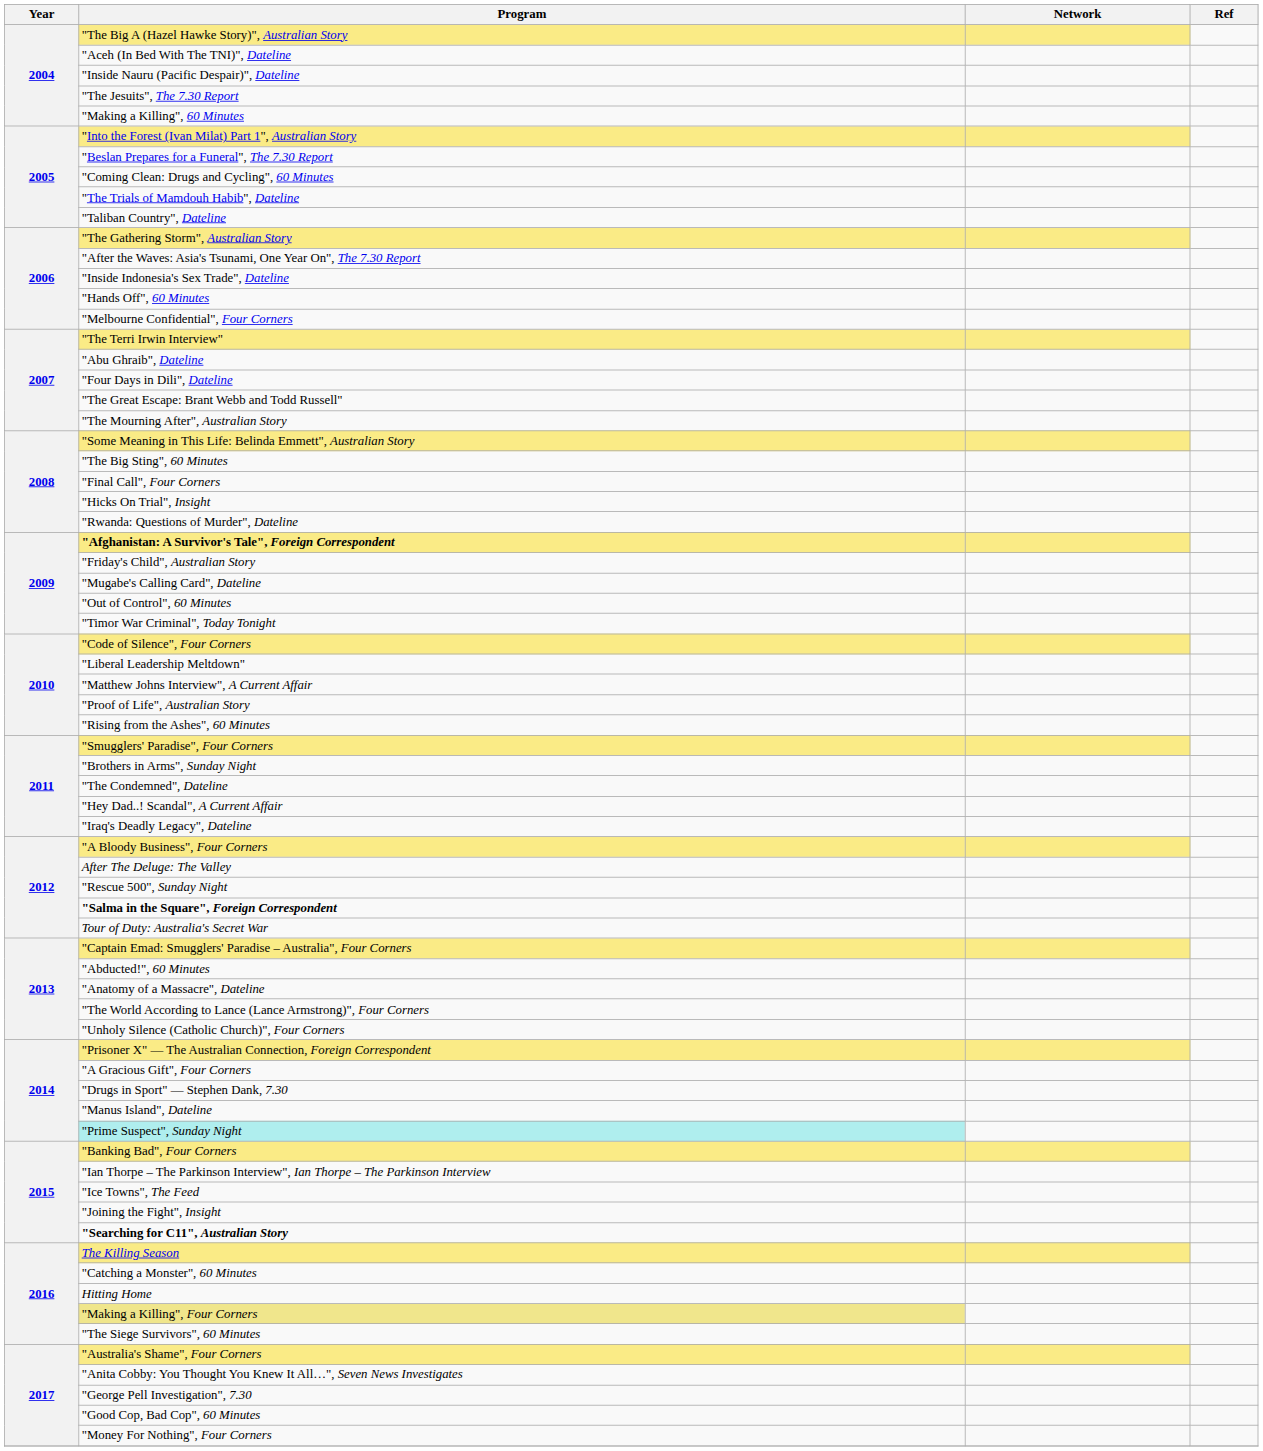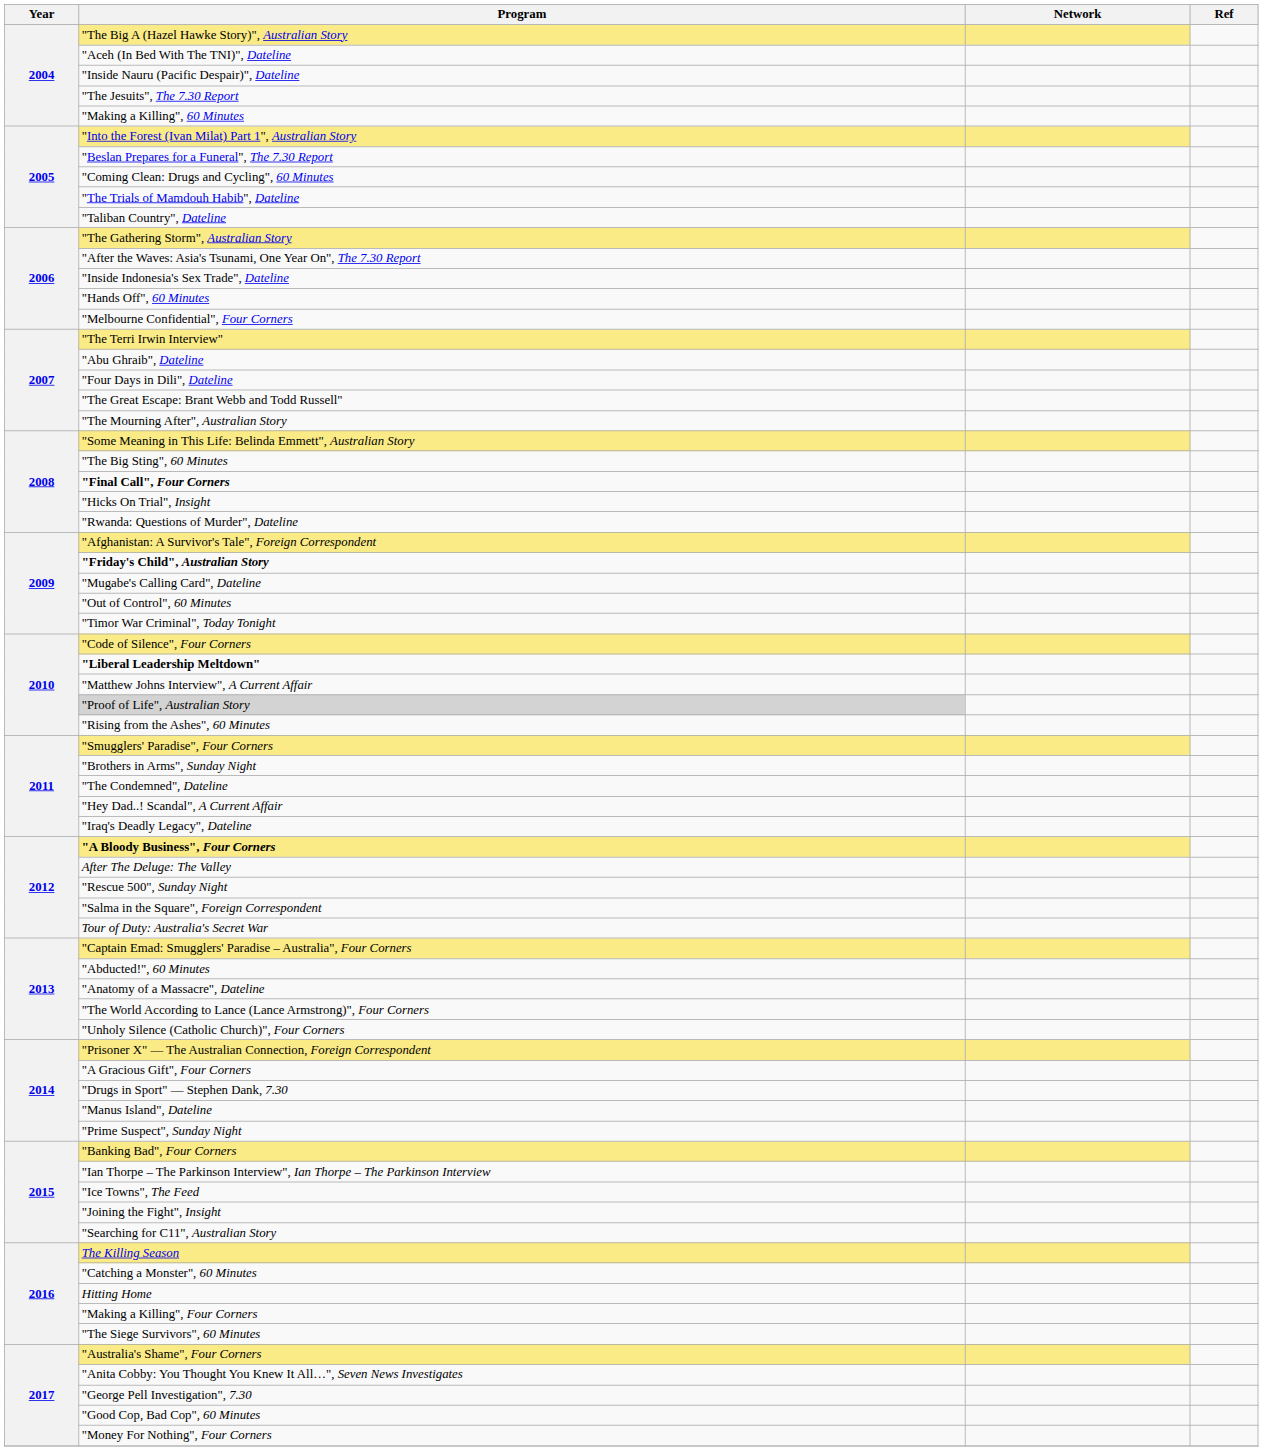(151, 481) normal -> (156, 481) bold
(238, 542) bold -> (229, 542) normal
(168, 562) normal -> (175, 562) bold
(163, 664) normal -> (171, 664) bold
(166, 704) no background -> (166, 704) lightgrey background
(175, 846) normal -> (179, 846) bold
(209, 907) bold -> (202, 907) normal
(162, 1131) paleturquoise background -> (162, 1131) no background
(185, 1232) bold -> (179, 1232) normal
(170, 1313) khaki background -> (170, 1313) no background
